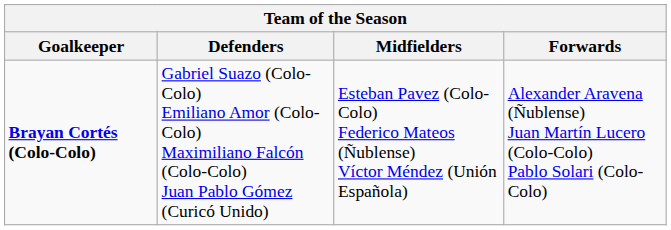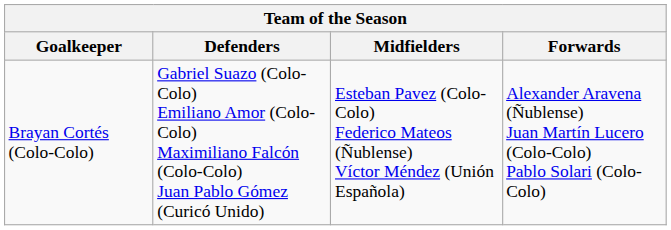(63, 142) bold -> (59, 142) normal
